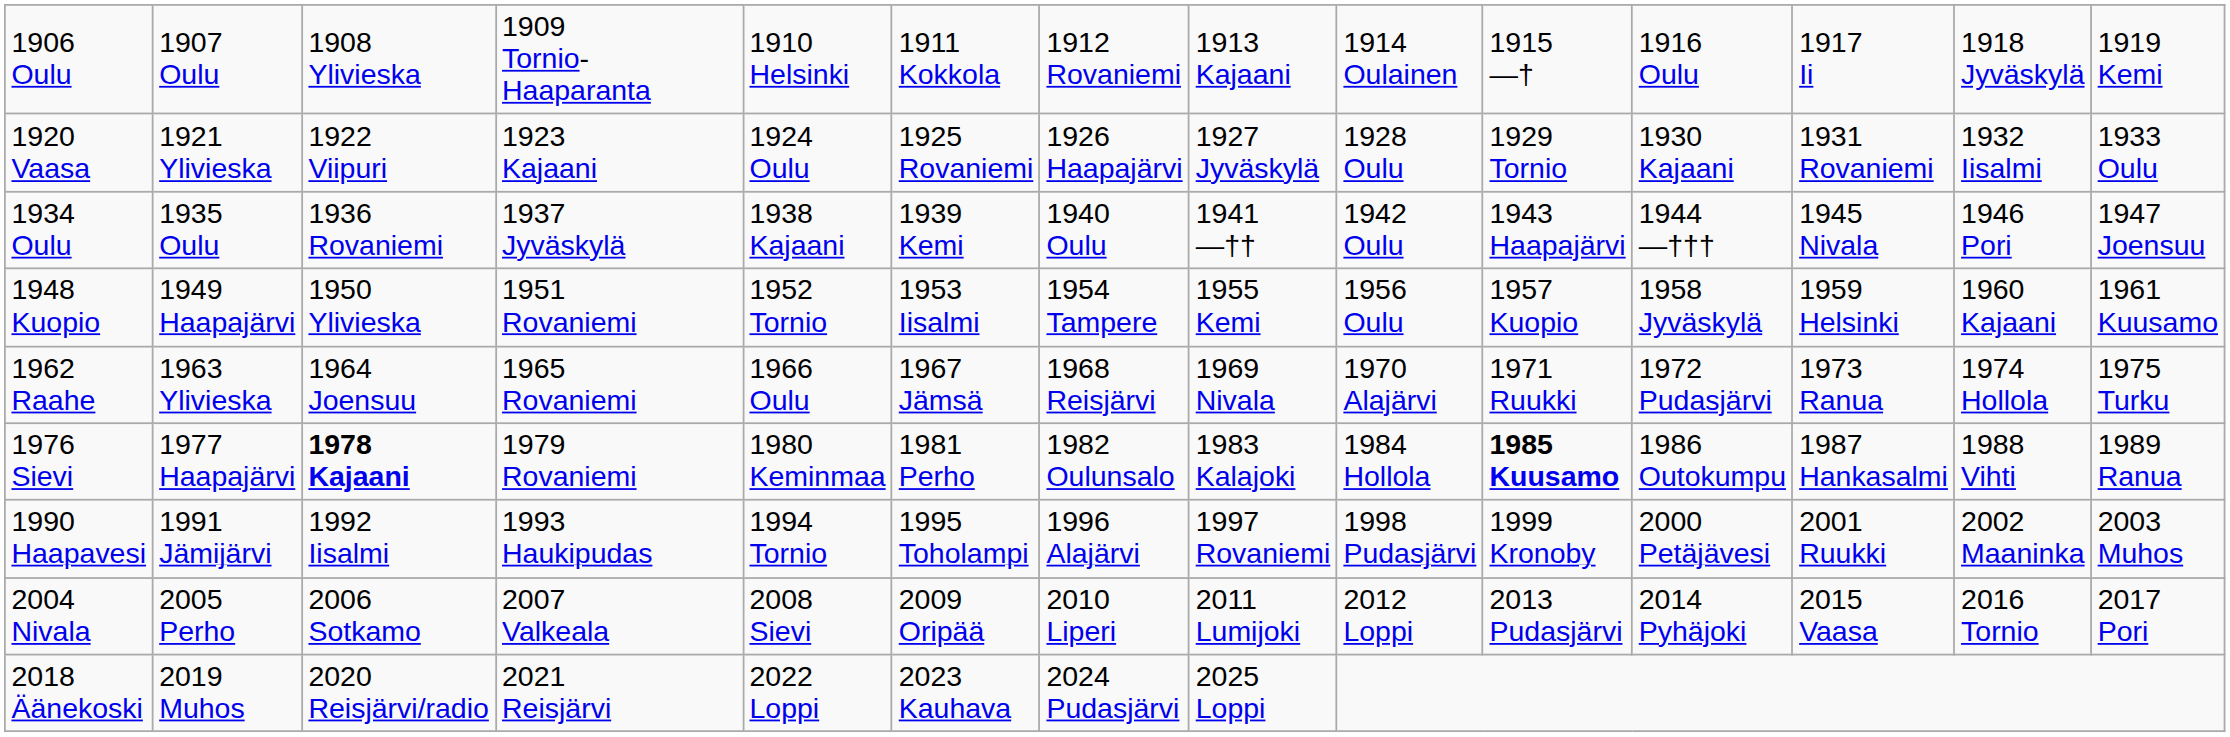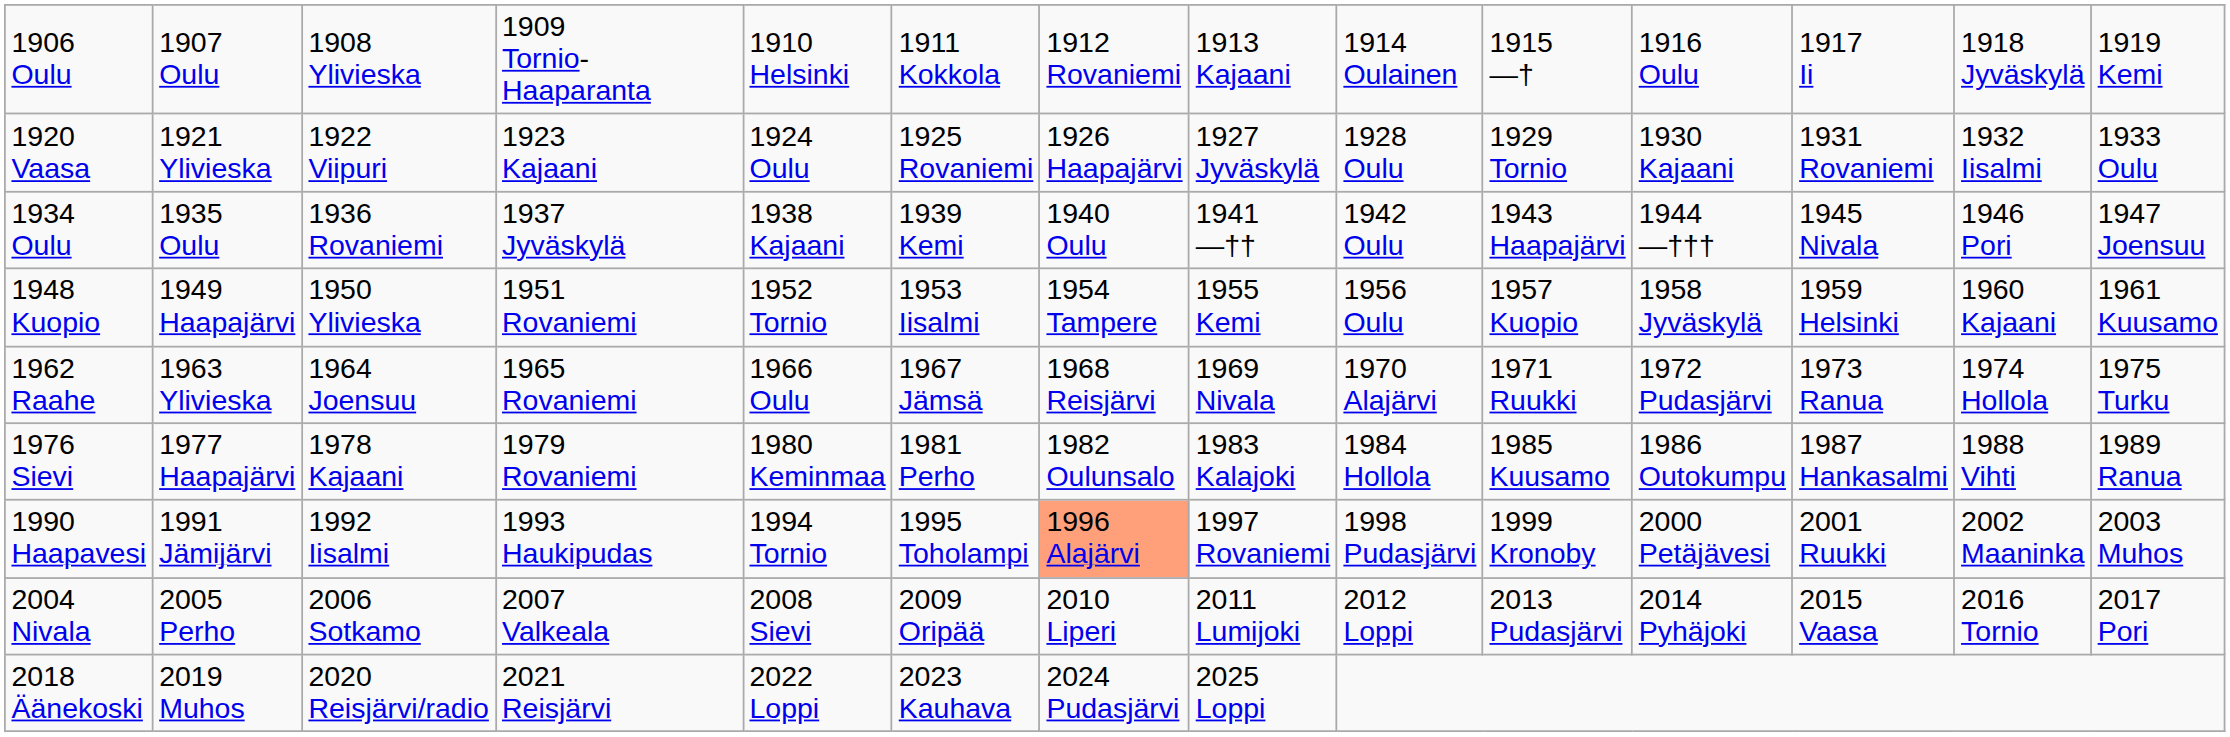(359, 461) bold -> (356, 461) normal
(1554, 461) bold -> (1550, 461) normal
(1093, 538) no background -> (1093, 538) lightsalmon background
